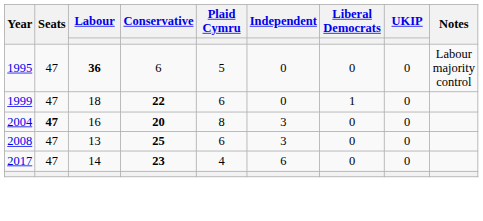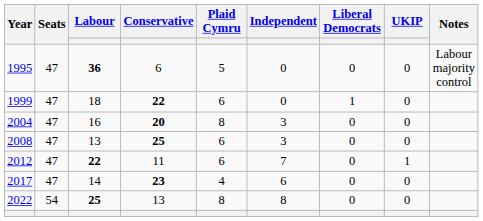(52, 121) bold -> (52, 121) normal
+ row: (20, 161)
+ row: (20, 200)
